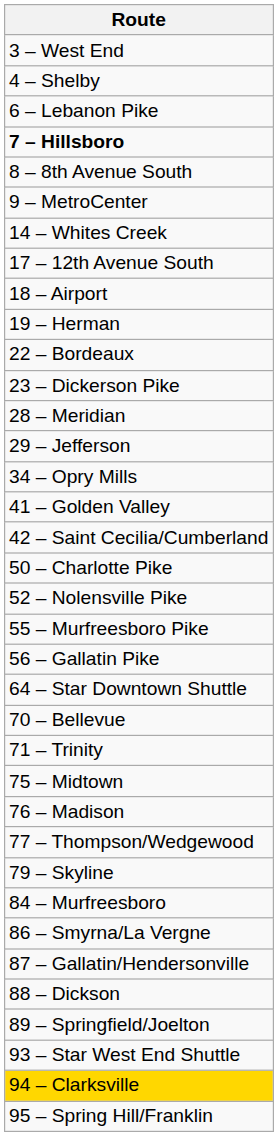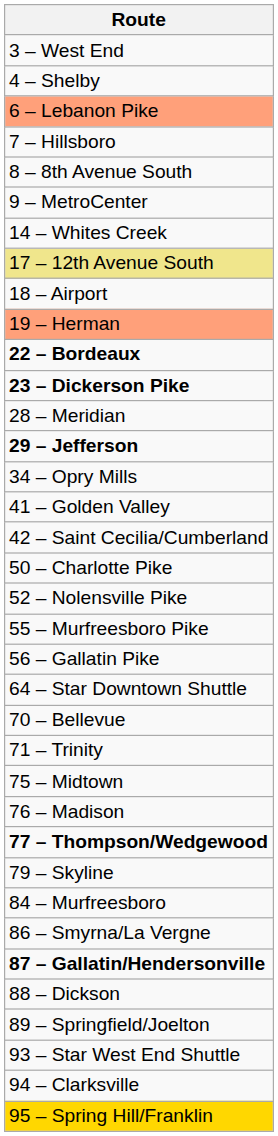(84, 111) no background -> (84, 111) lightsalmon background
(67, 141) bold -> (62, 141) normal
(111, 263) no background -> (111, 263) khaki background
(65, 324) no background -> (65, 324) lightsalmon background
(71, 354) normal -> (75, 354) bold
(94, 385) normal -> (99, 385) bold
(70, 446) normal -> (74, 446) bold
(131, 841) normal -> (138, 841) bold
(129, 963) normal -> (137, 963) bold
(74, 1085) gold background -> (74, 1085) no background
(111, 1115) no background -> (111, 1115) gold background
